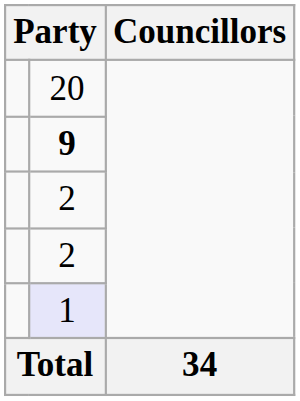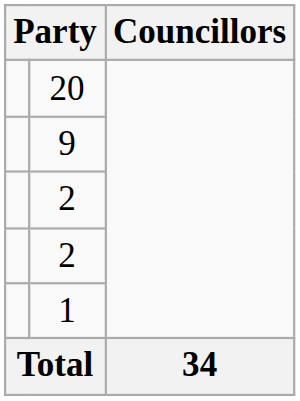(67, 143) bold -> (67, 143) normal
(67, 310) lavender background -> (67, 310) no background
